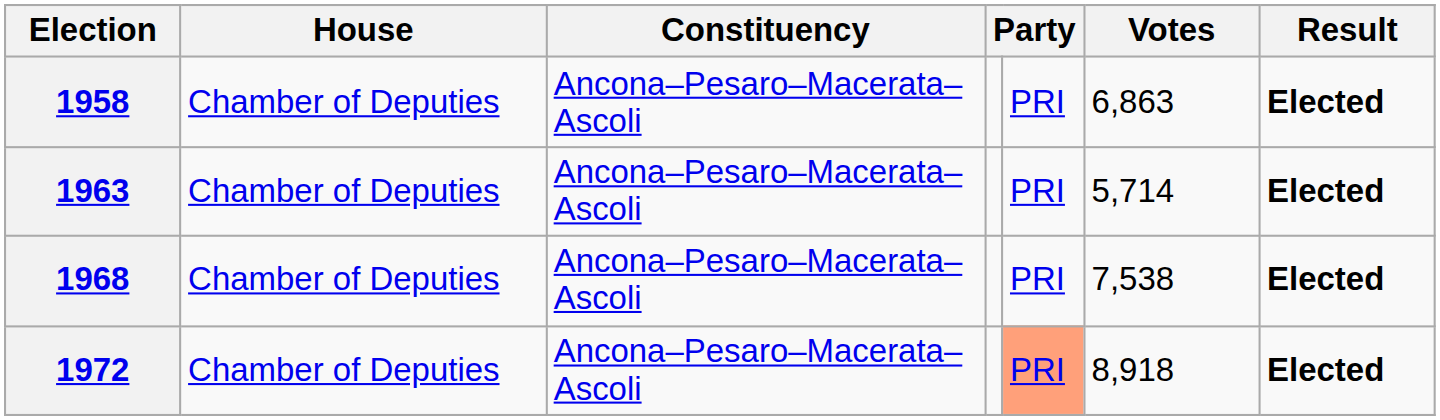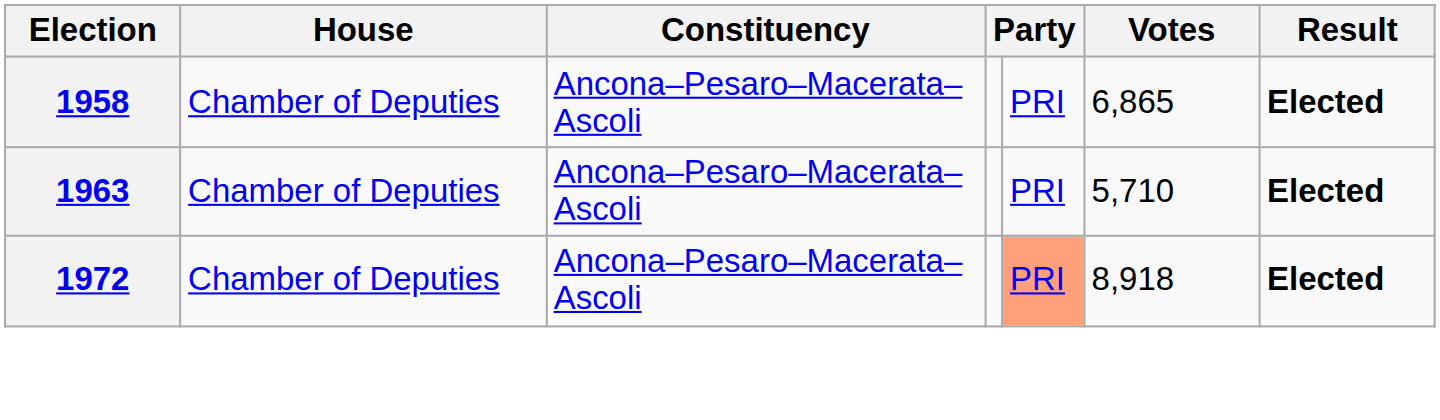(1133, 101) 6,863 -> (1133, 101) 6,865
(1133, 190) 5,714 -> (1133, 190) 5,710
- row: (93, 280)
